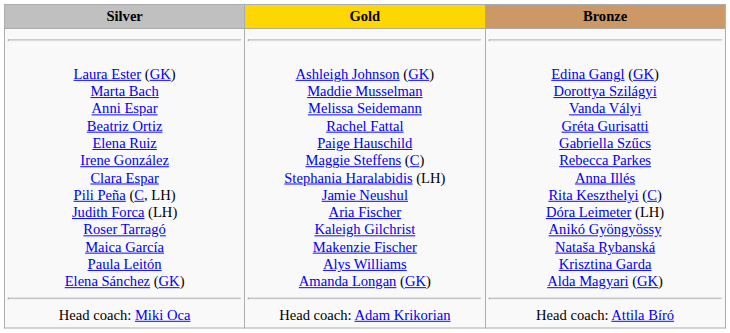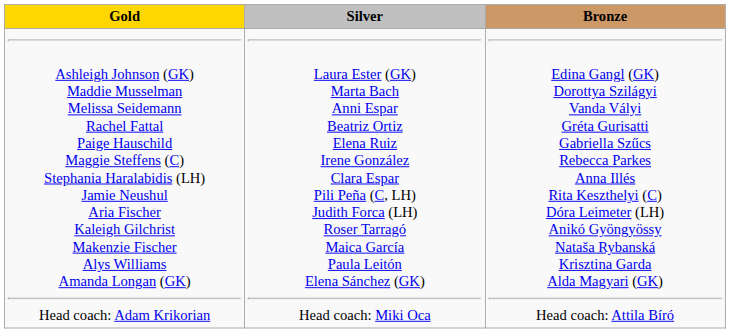columns swapped: (365, 16) <-> (125, 16)
